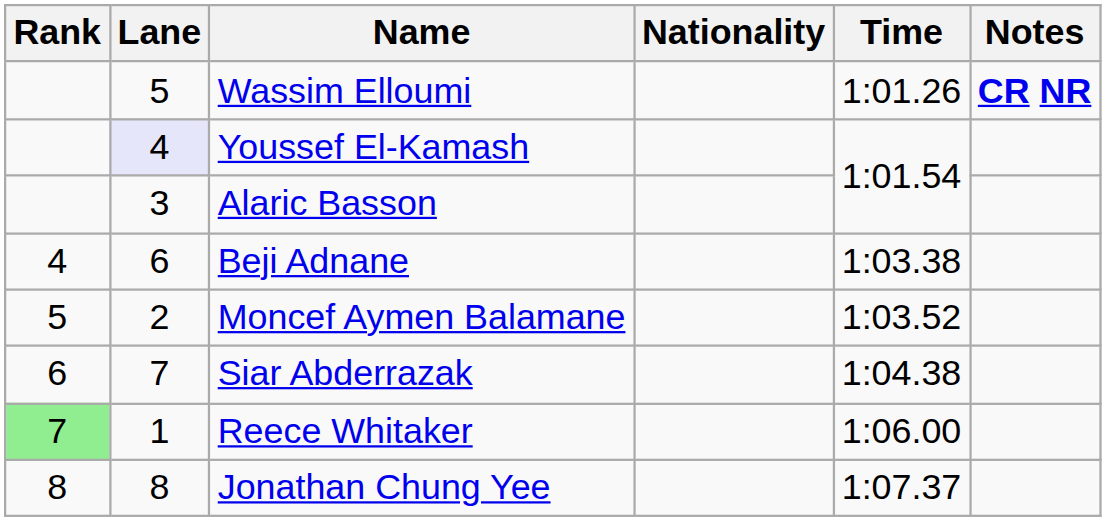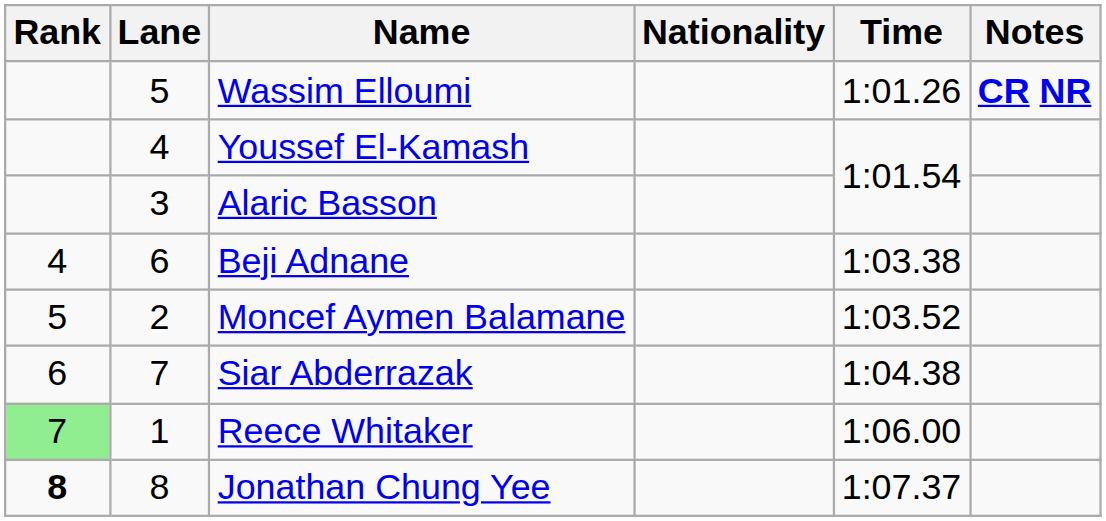(159, 146) lavender background -> (159, 146) no background
(57, 487) normal -> (57, 487) bold
